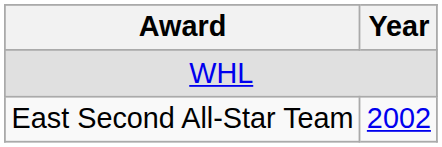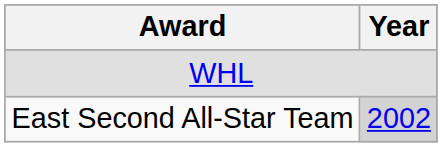(399, 118) no background -> (399, 118) lightgrey background
